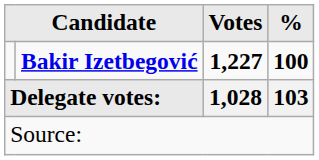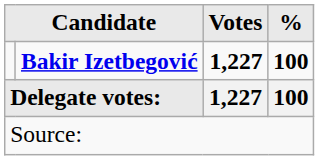(235, 97) 1,028 -> (235, 97) 1,227
(291, 97) 103 -> (291, 97) 100
